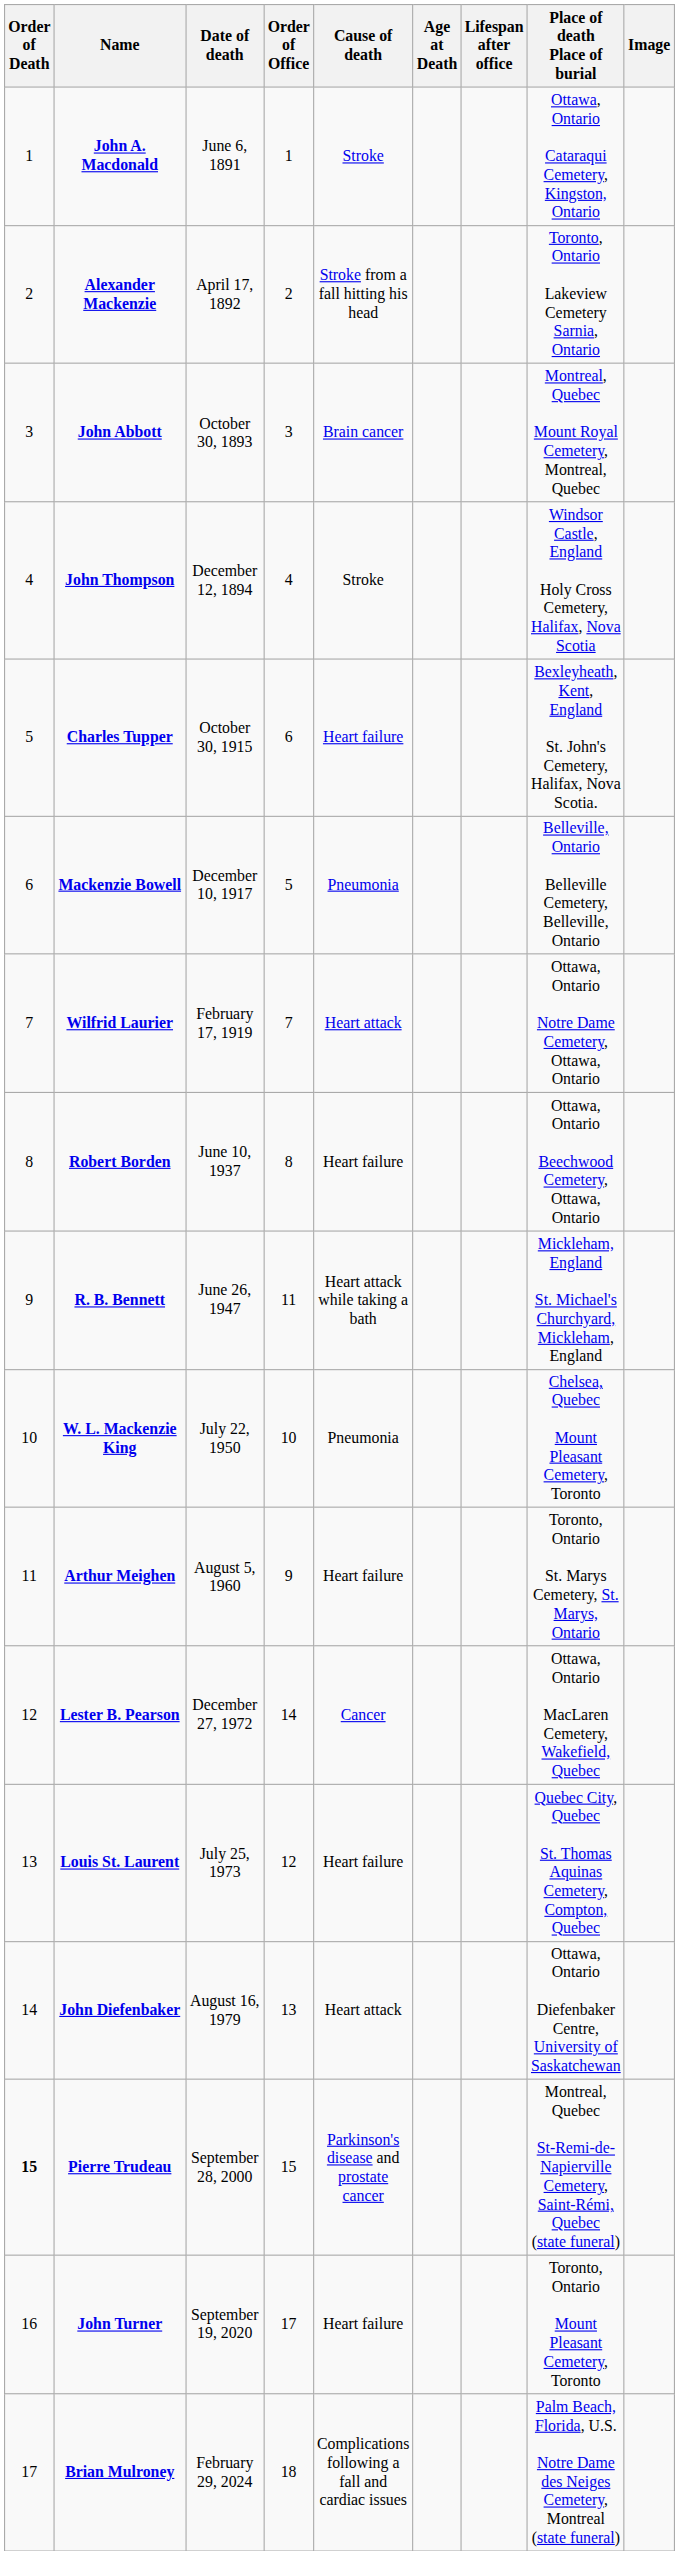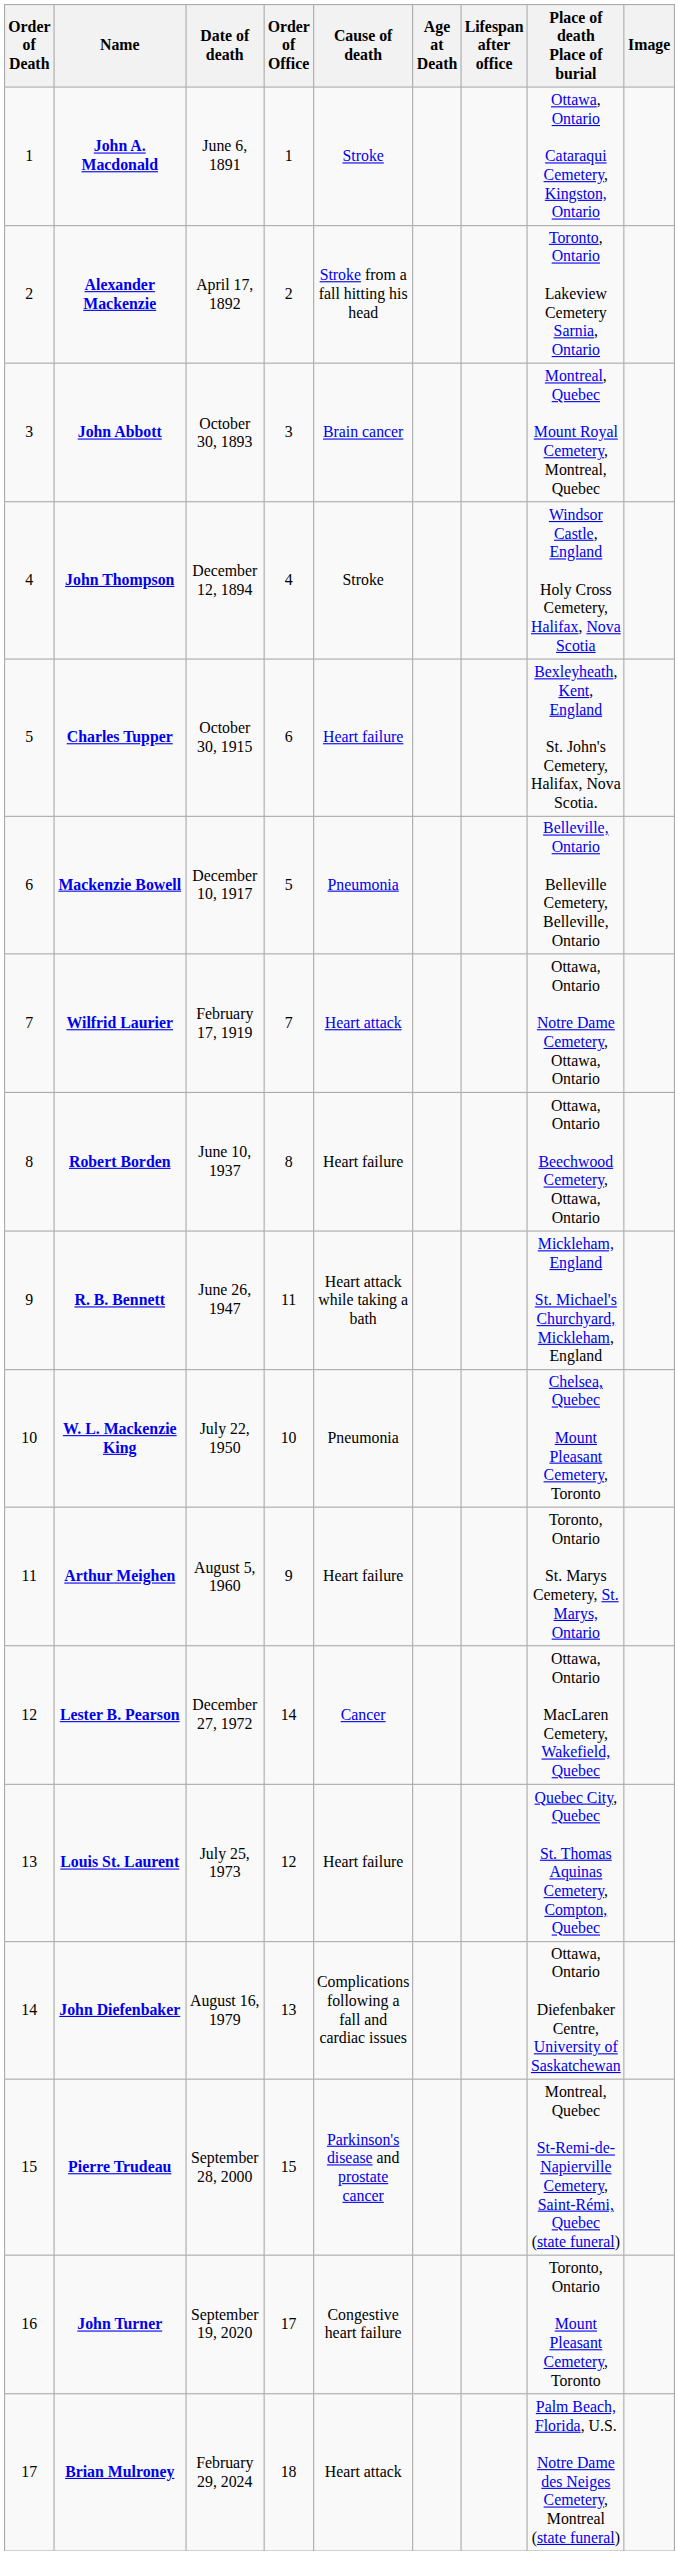(363, 2010) Heart attack -> (363, 2010) Complications following a fall and cardiac issues
(29, 2167) bold -> (29, 2167) normal
(363, 2324) Heart failure -> (363, 2324) Congestive heart failure
(363, 2472) Complications following a fall and cardiac issues -> (363, 2472) Heart attack
